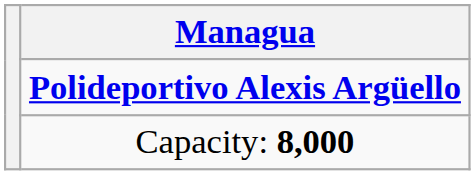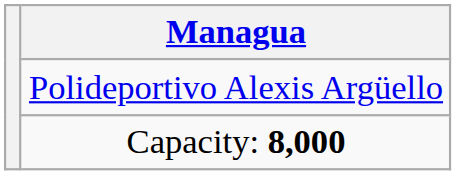(245, 86) bold -> (236, 86) normal
